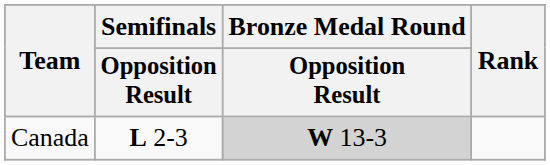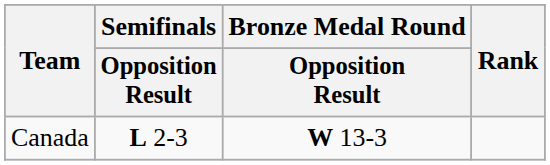(347, 138) lightgrey background -> (347, 138) no background
